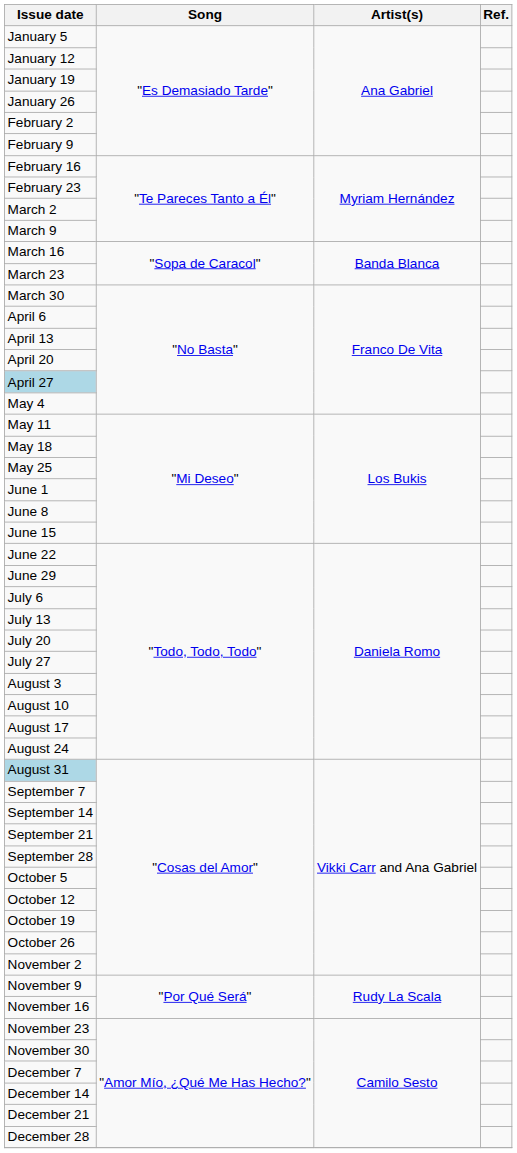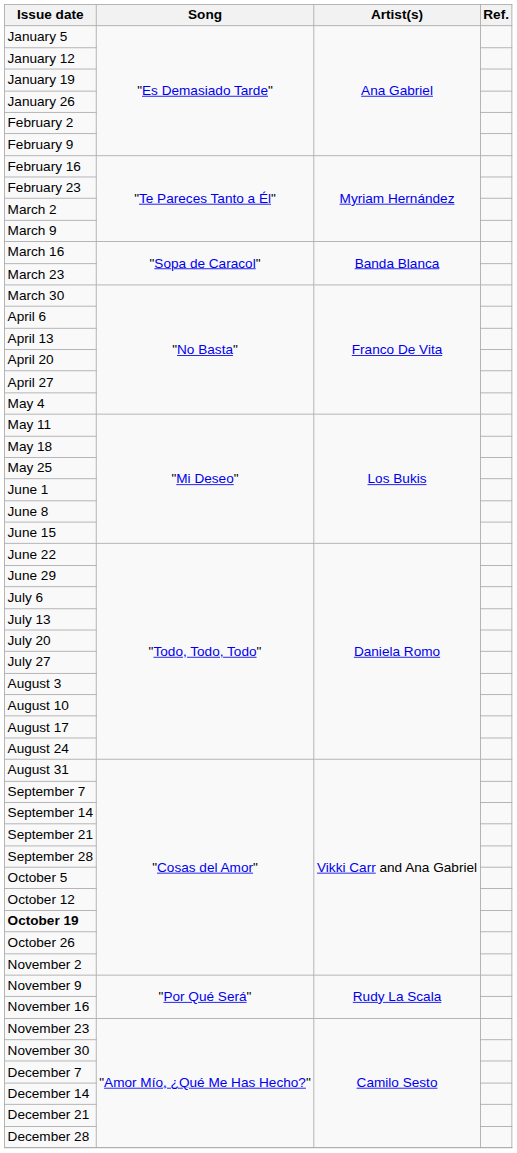(31, 381) lightblue background -> (31, 381) no background
(38, 770) lightblue background -> (38, 770) no background
(41, 921) normal -> (43, 921) bold
